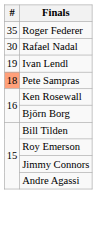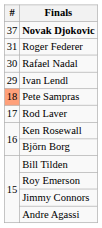+ row: (58, 30)
(12, 30) 35 -> (12, 46) 31
(12, 63) 19 -> (12, 80) 29
+ row: (45, 113)
